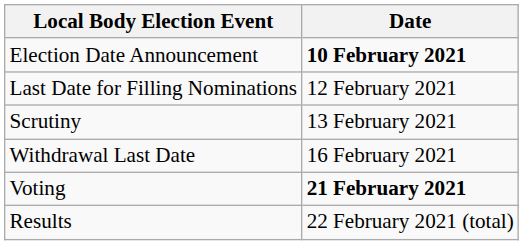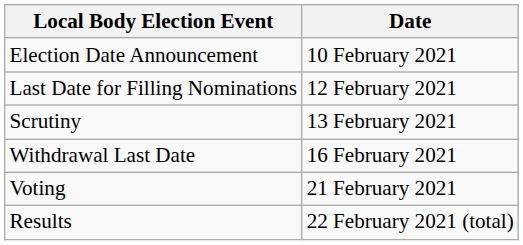(386, 54) bold -> (382, 54) normal
(386, 188) bold -> (382, 188) normal
